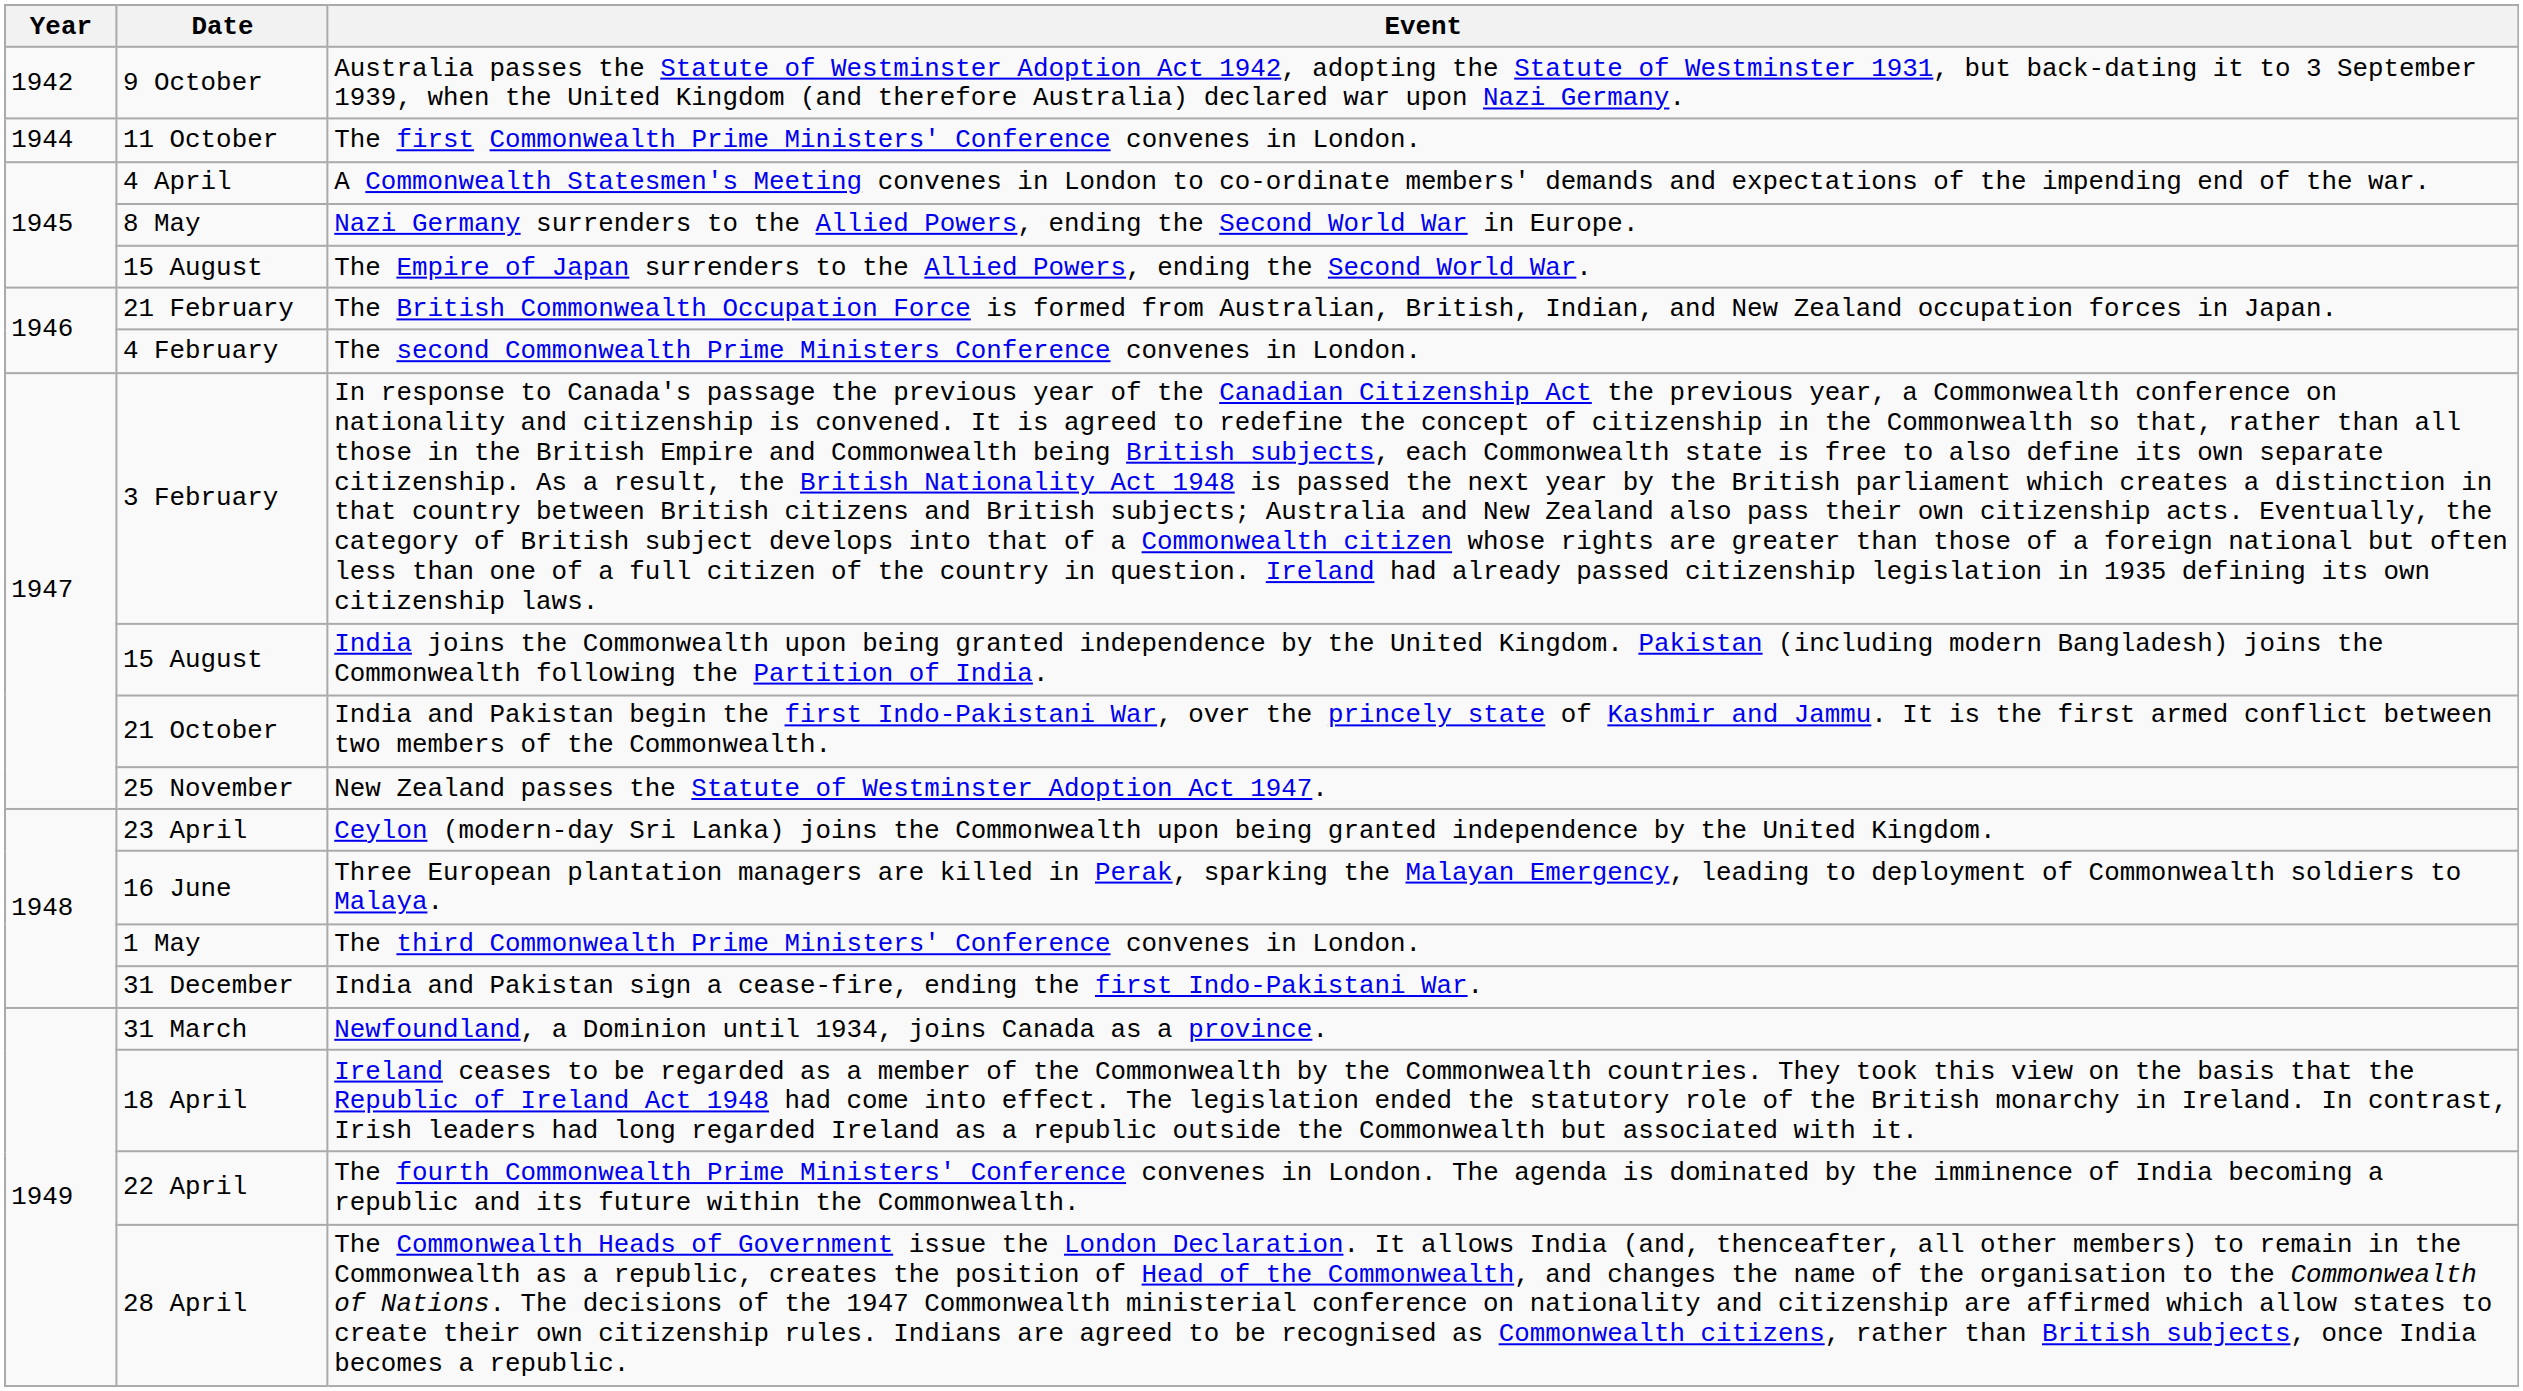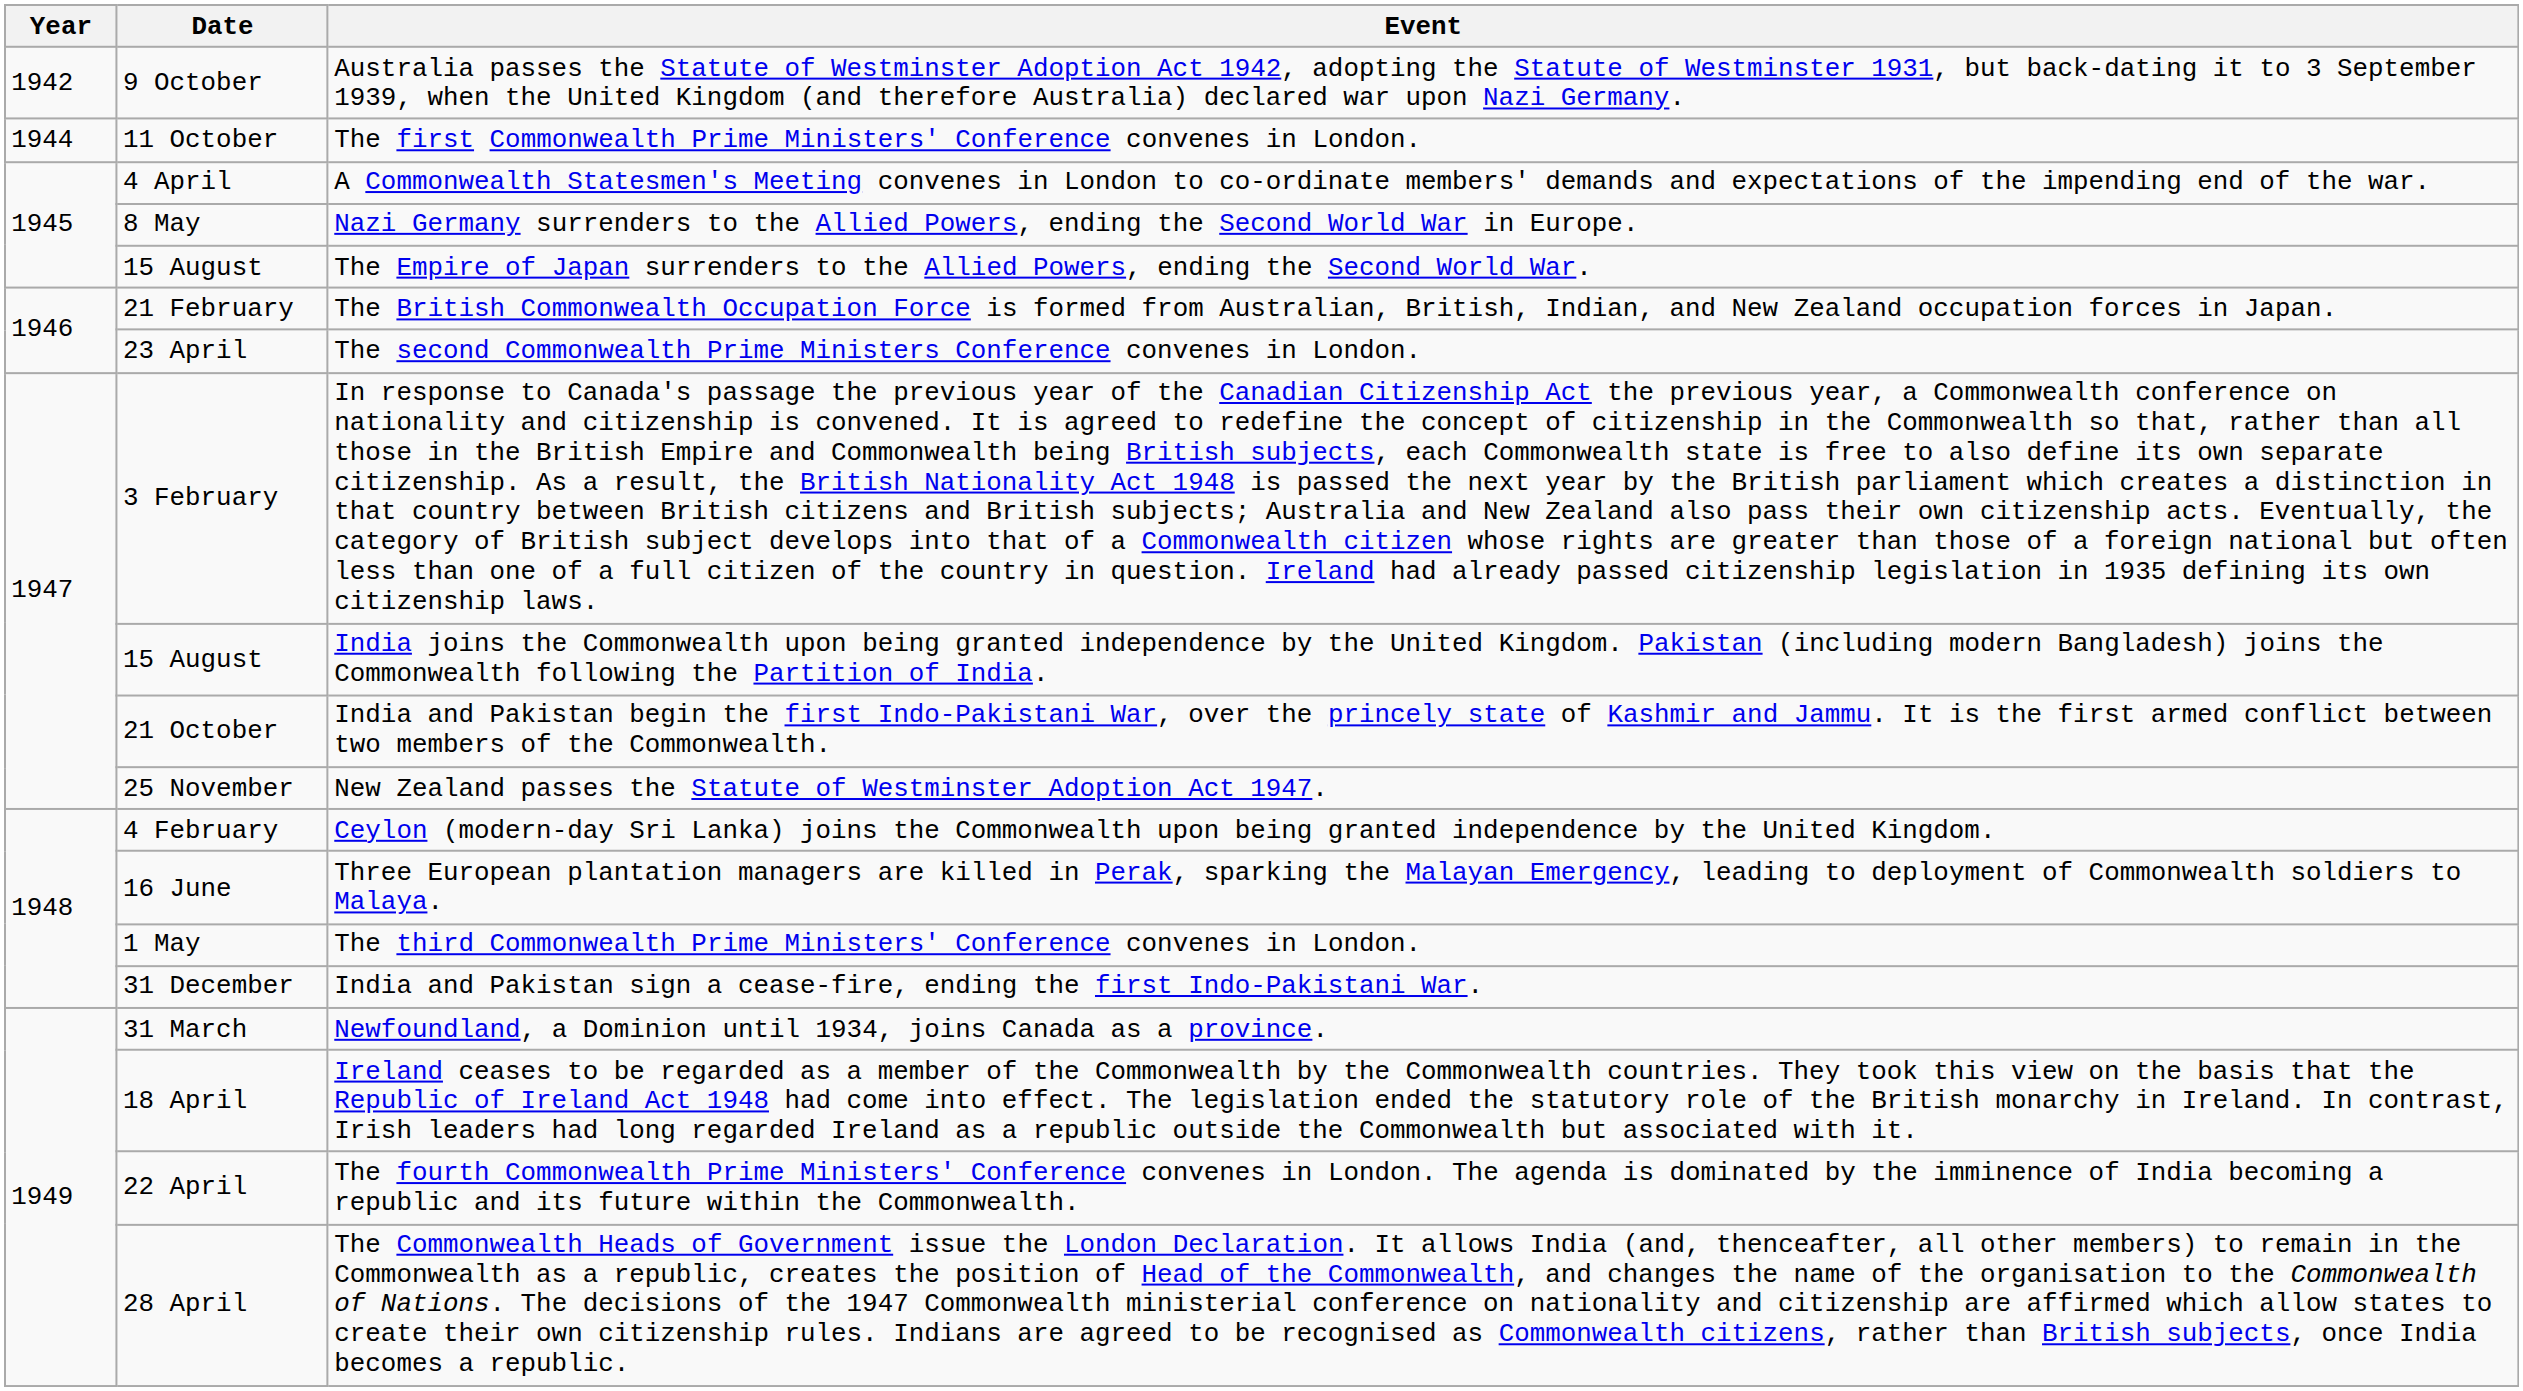(201, 351) 4 February -> (185, 351) 23 April
(185, 831) 23 April -> (201, 831) 4 February
